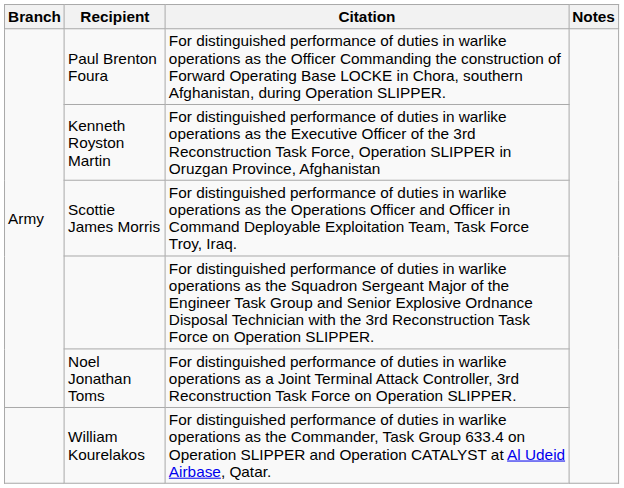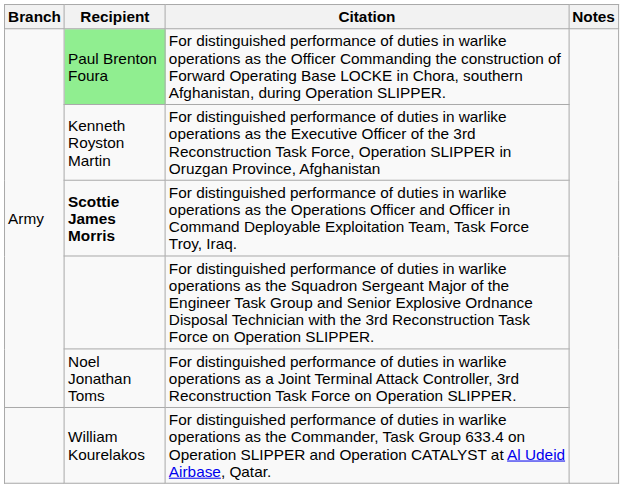(112, 67) no background -> (112, 67) lightgreen background
(114, 219) normal -> (94, 219) bold
